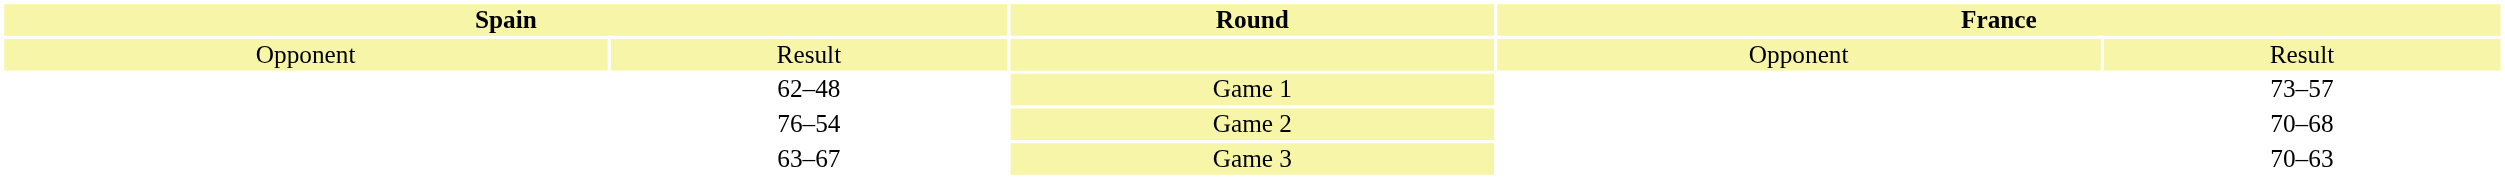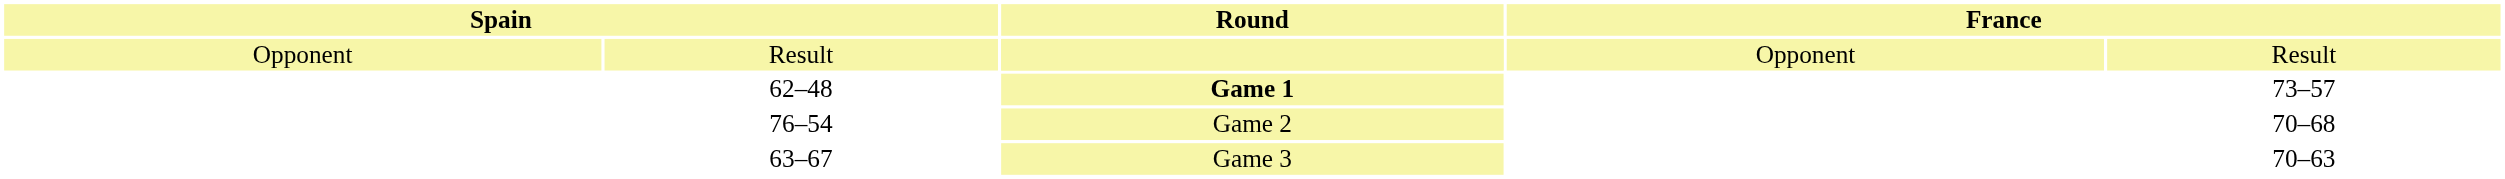(1252, 89) normal -> (1252, 89) bold
